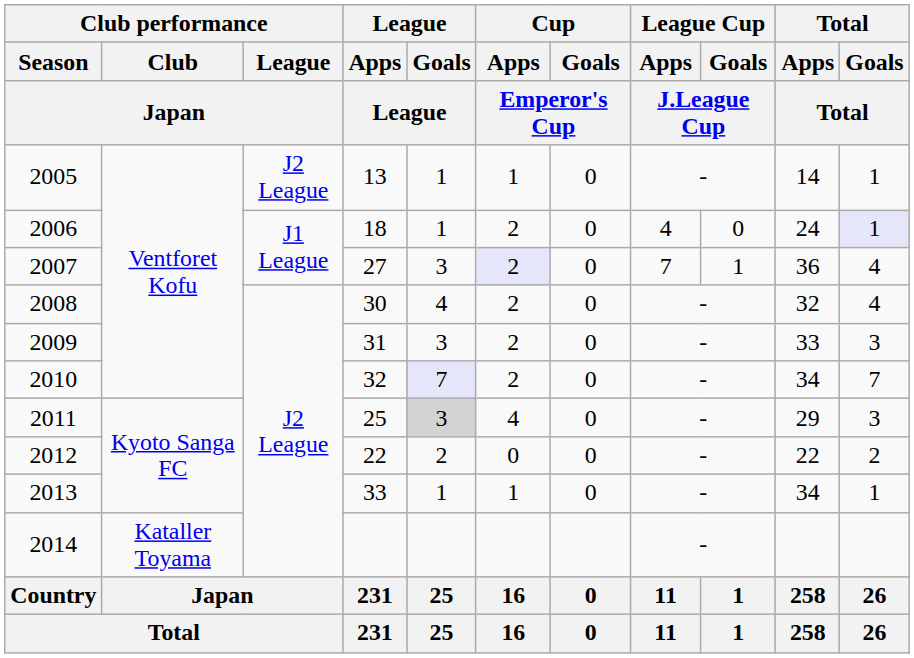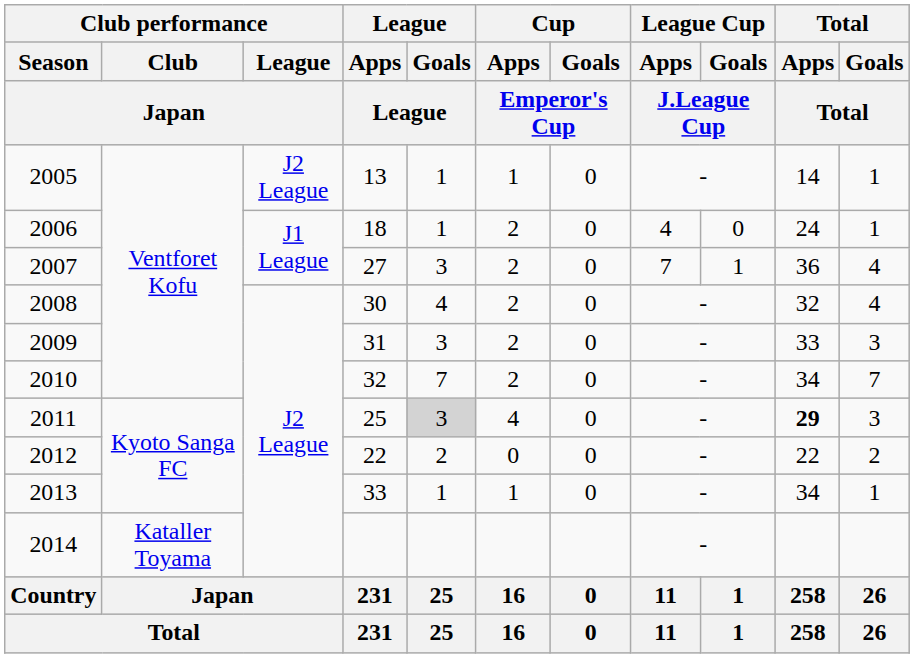(874, 228) lavender background -> (874, 228) no background
(513, 266) lavender background -> (513, 266) no background
(442, 379) lavender background -> (442, 379) no background
(808, 417) normal -> (808, 417) bold
